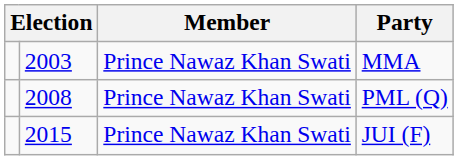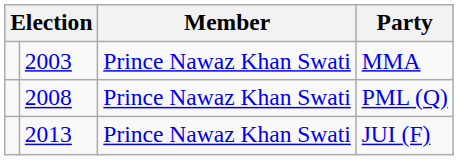(48, 135) 2015 -> (48, 135) 2013
